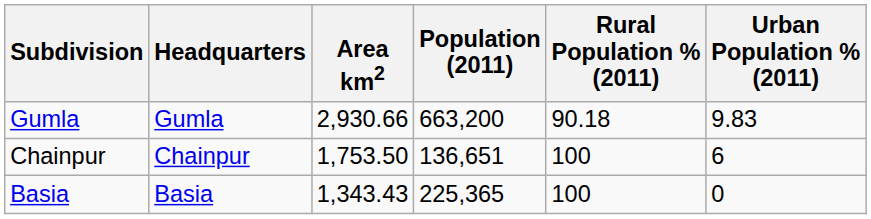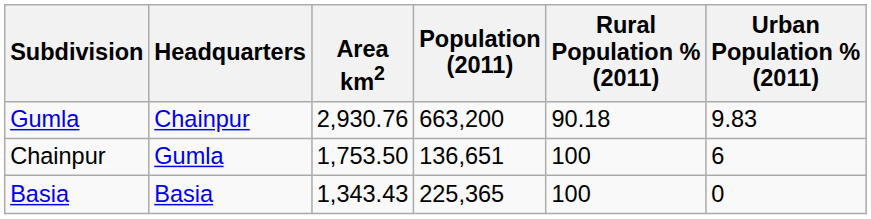(189, 119) Gumla -> (202, 119) Chainpur
(363, 119) 2,930.66 -> (363, 119) 2,930.76
(202, 157) Chainpur -> (189, 157) Gumla
